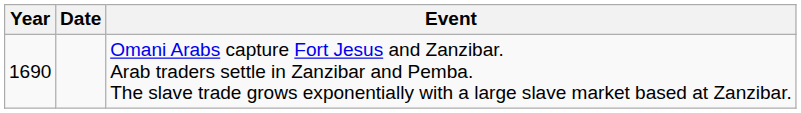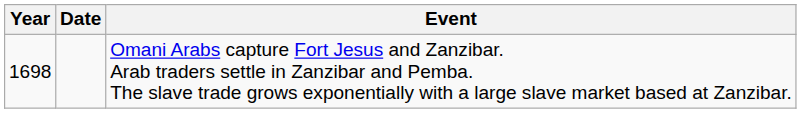(30, 71) 1690 -> (30, 71) 1698
